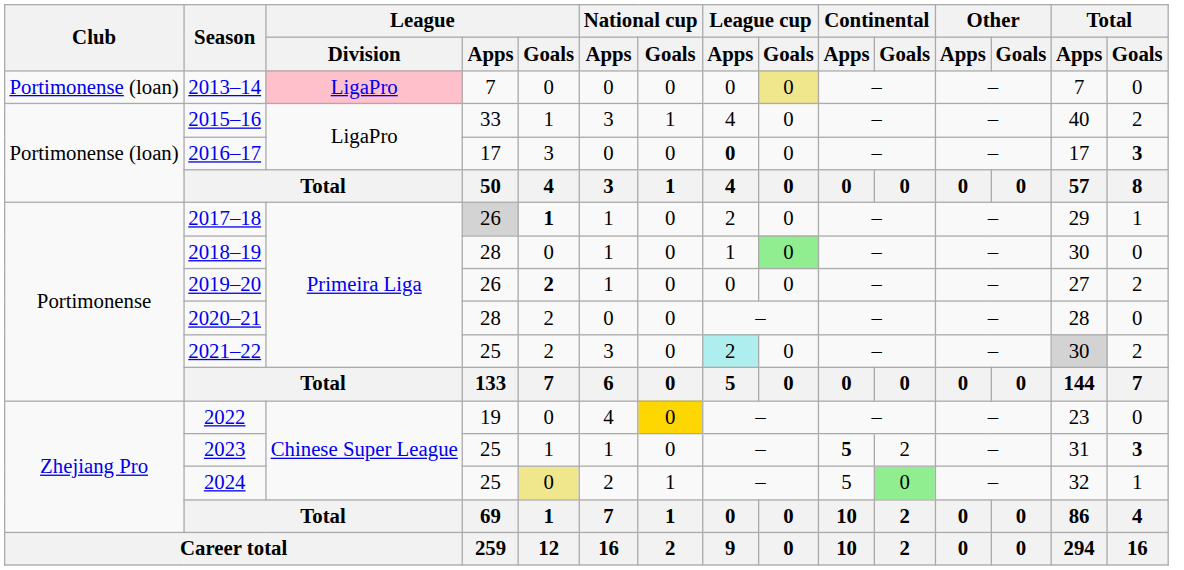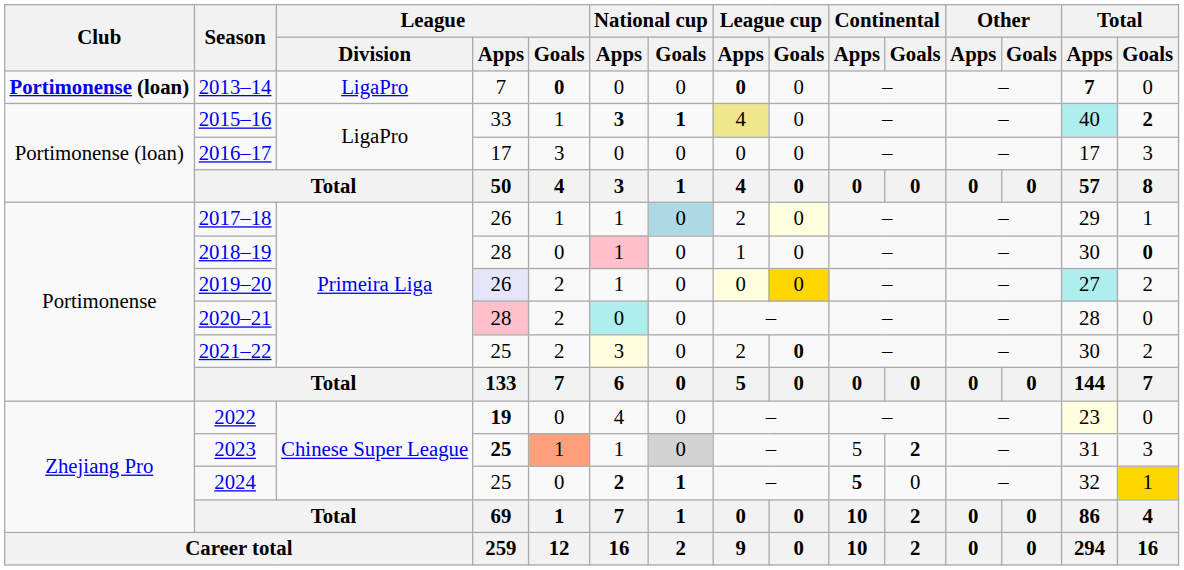(94, 86) normal -> (99, 86) bold
(364, 86) pink background -> (375, 86) no background
(549, 86) normal -> (559, 86) bold
(730, 86) normal -> (741, 86) bold
(788, 86) khaki background -> (799, 86) no background
(1079, 86) normal -> (1090, 86) bold
(609, 119) normal -> (619, 119) bold
(670, 119) normal -> (681, 119) bold
(730, 119) no background -> (741, 119) khaki background
(1079, 119) no background -> (1090, 119) paleturquoise background
(1137, 119) normal -> (1148, 119) bold
(730, 152) bold -> (741, 152) normal
(1137, 152) bold -> (1148, 152) normal
(491, 218) lightgrey background -> (501, 218) no background
(549, 218) bold -> (559, 218) normal
(670, 218) no background -> (681, 218) lightblue background
(788, 218) no background -> (799, 218) lightyellow background
(609, 251) no background -> (619, 251) pink background
(788, 251) lightgreen background -> (799, 251) no background
(1137, 251) normal -> (1148, 251) bold
(491, 284) no background -> (501, 284) lavender background
(549, 284) bold -> (559, 284) normal
(730, 284) no background -> (741, 284) lightyellow background
(788, 284) no background -> (799, 284) gold background
(1079, 284) no background -> (1090, 284) paleturquoise background
(491, 317) no background -> (501, 317) pink background
(609, 317) no background -> (619, 317) paleturquoise background
(609, 350) no background -> (619, 350) lightyellow background
(730, 350) paleturquoise background -> (741, 350) no background
(788, 350) normal -> (799, 350) bold
(1079, 350) lightgrey background -> (1090, 350) no background
(491, 416) normal -> (501, 416) bold
(670, 416) gold background -> (681, 416) no background
(1079, 416) no background -> (1090, 416) lightyellow background
(491, 449) normal -> (501, 449) bold
(549, 449) no background -> (559, 449) lightsalmon background
(670, 449) no background -> (681, 449) lightgrey background
(847, 449) bold -> (857, 449) normal
(905, 449) normal -> (915, 449) bold
(1137, 449) bold -> (1148, 449) normal
(549, 482) khaki background -> (559, 482) no background
(609, 482) normal -> (619, 482) bold
(670, 482) normal -> (681, 482) bold
(847, 482) normal -> (857, 482) bold
(905, 482) lightgreen background -> (915, 482) no background
(1137, 482) no background -> (1148, 482) gold background
